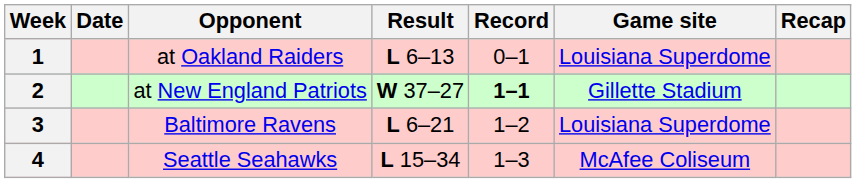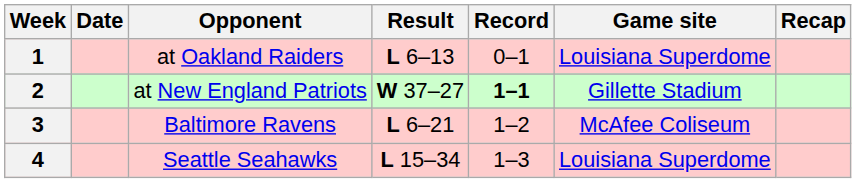(665, 125) Louisiana Superdome -> (665, 125) McAfee Coliseum
(665, 159) McAfee Coliseum -> (665, 159) Louisiana Superdome
